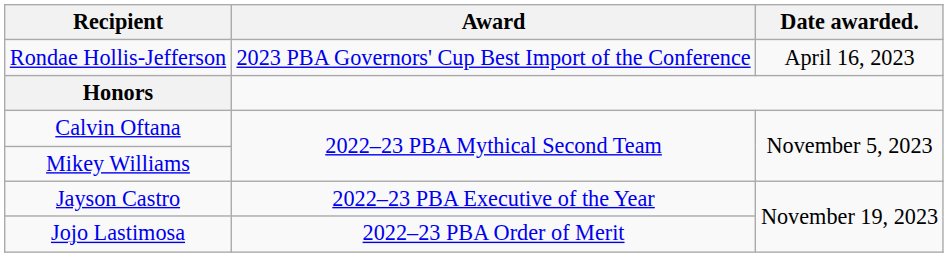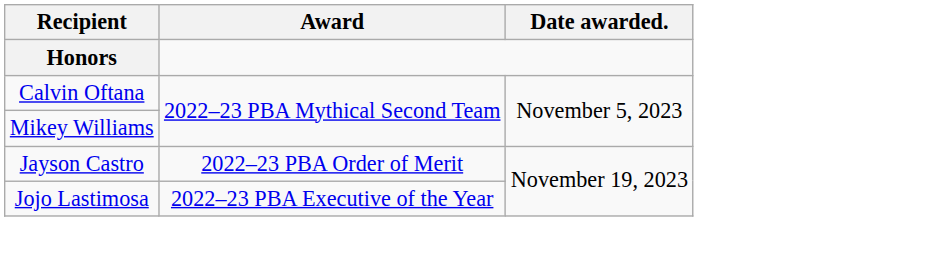- row: (118, 57)
(494, 198) 2022–23 PBA Executive of the Year -> (332, 163) 2022–23 PBA Order of Merit
(494, 233) 2022–23 PBA Order of Merit -> (332, 198) 2022–23 PBA Executive of the Year
